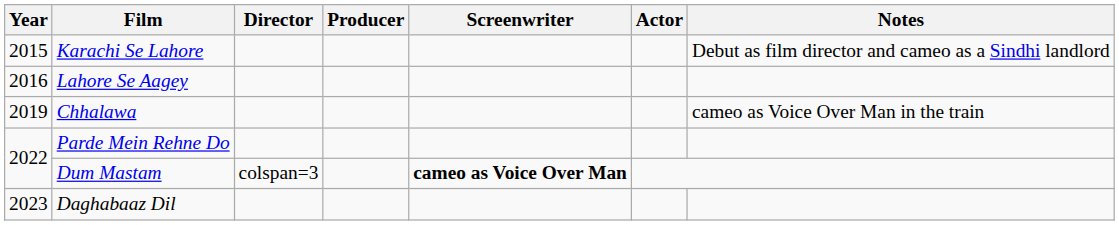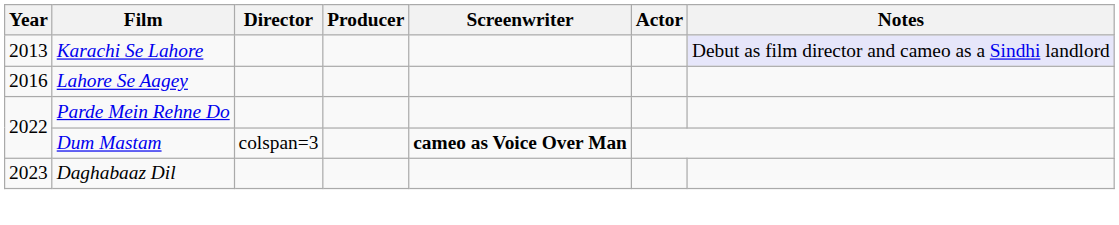(28, 50) 2015 -> (28, 50) 2013
(901, 50) no background -> (901, 50) lavender background
- row: (97, 111)
